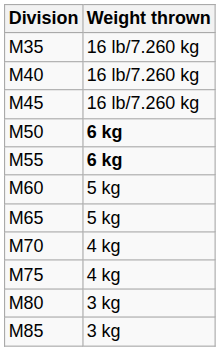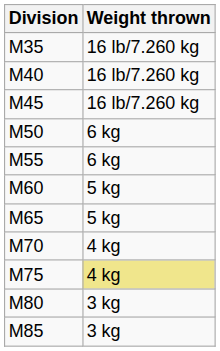(105, 132) bold -> (104, 132) normal
(105, 160) bold -> (104, 160) normal
(104, 274) no background -> (104, 274) khaki background
